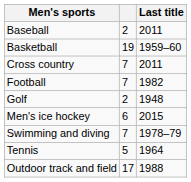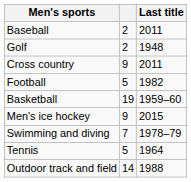rows swapped: (32, 47) <-> (17, 99)
(125, 64) 7 -> (125, 64) 9
(125, 82) 7 -> (125, 82) 5
(125, 116) 6 -> (125, 116) 9
(128, 168) 17 -> (128, 168) 14
